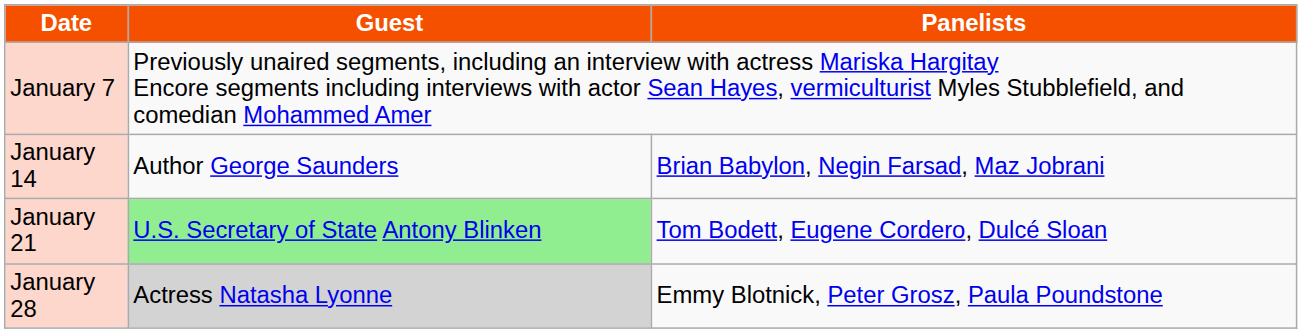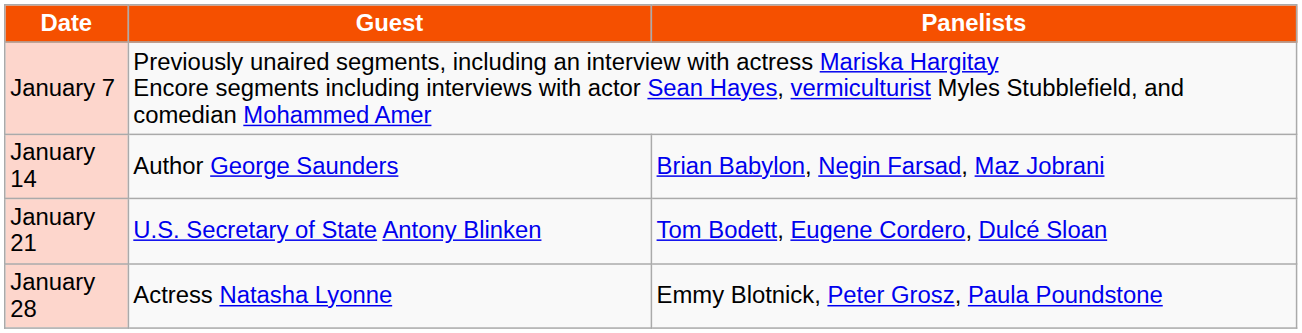(337, 230) lightgreen background -> (337, 230) no background
(263, 295) lightgrey background -> (263, 295) no background
